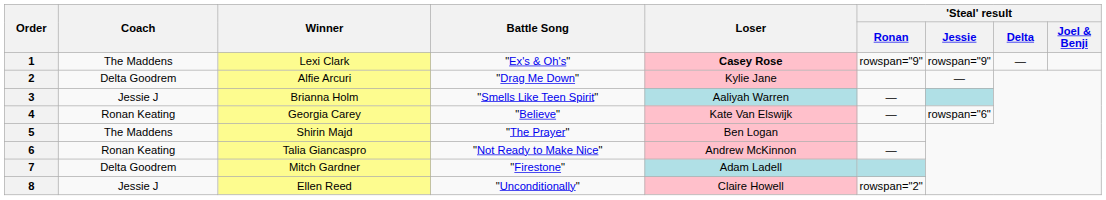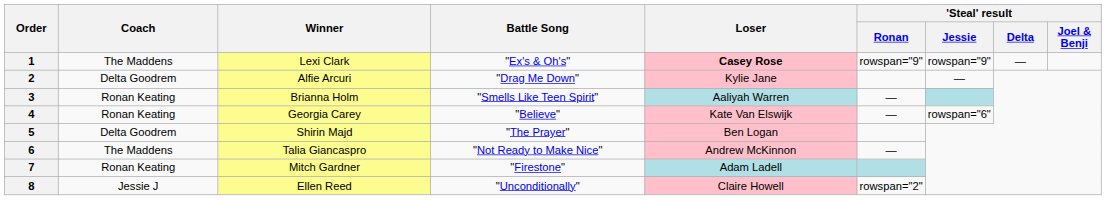(138, 97) Jessie J -> (138, 97) Ronan Keating
(138, 132) The Maddens -> (138, 132) Delta Goodrem
(138, 150) Ronan Keating -> (138, 150) The Maddens
(138, 168) Delta Goodrem -> (138, 168) Ronan Keating
